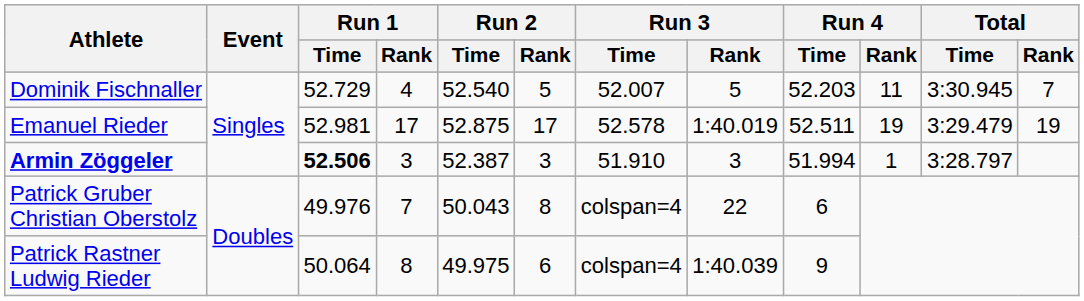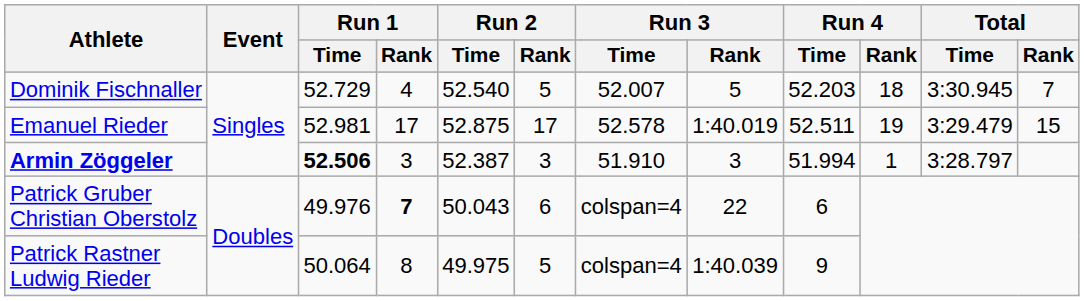(891, 90) 11 -> (891, 90) 18
(1048, 125) 19 -> (1048, 125) 15
(406, 207) normal -> (406, 207) bold
(545, 207) 8 -> (545, 207) 6
(545, 266) 6 -> (545, 266) 5
